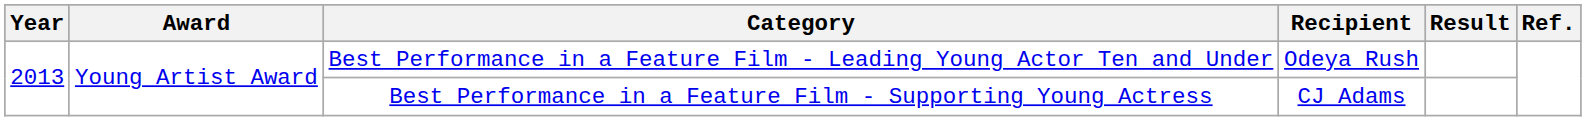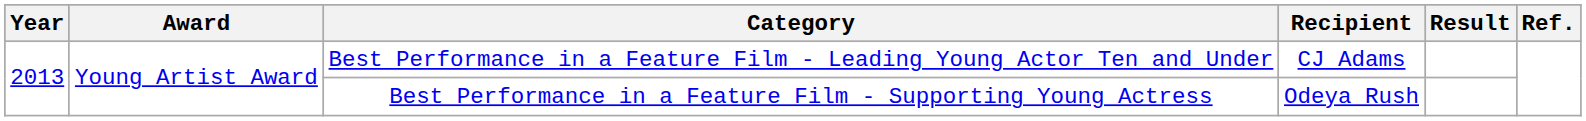(1352, 60) Odeya Rush -> (1352, 60) CJ Adams
(1352, 97) CJ Adams -> (1352, 97) Odeya Rush
